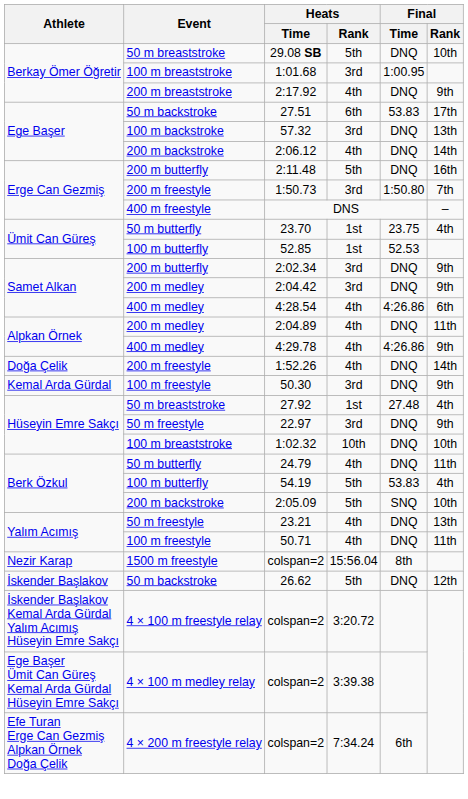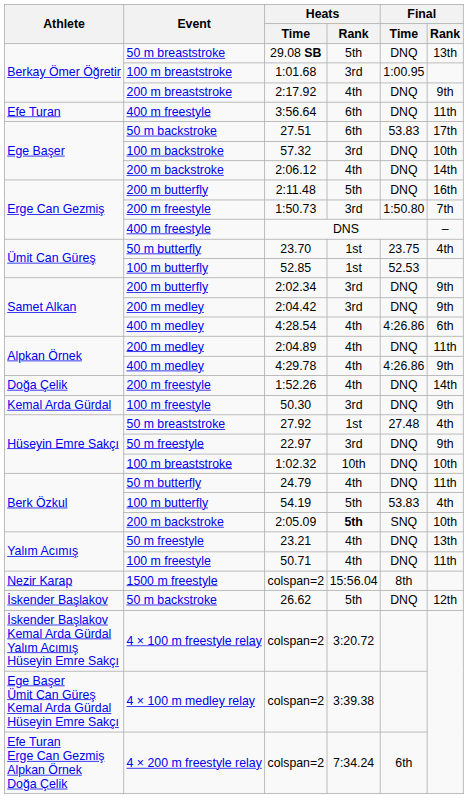(445, 53) 10th -> (445, 53) 13th
+ row: (169, 111)
(445, 131) 13th -> (445, 151) 10th
(354, 502) normal -> (354, 522) bold
